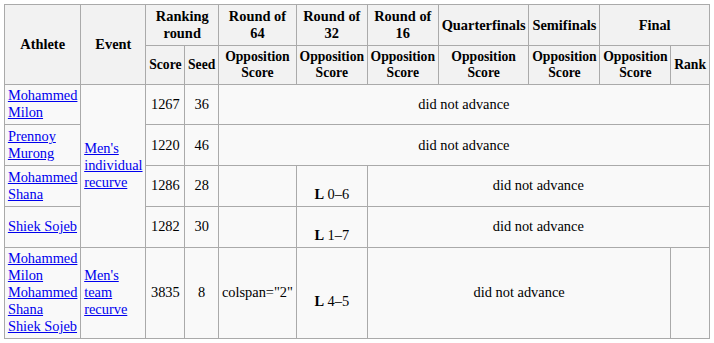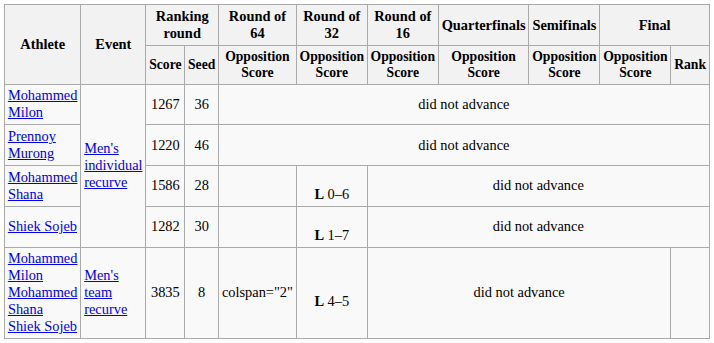(165, 185) 1286 -> (165, 185) 1586
